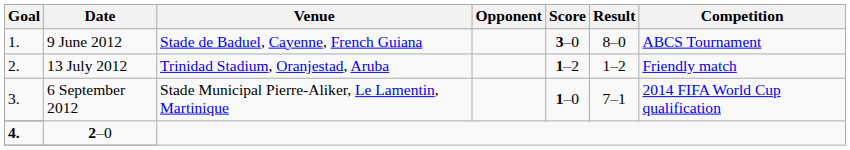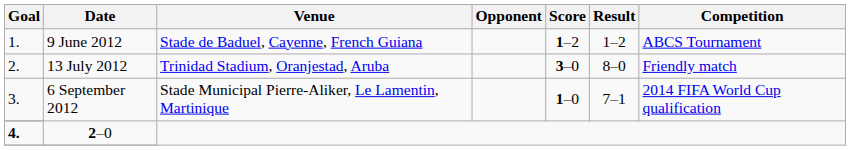(567, 41) 3–0 -> (567, 41) 1–2
(614, 41) 8–0 -> (614, 41) 1–2
(567, 66) 1–2 -> (567, 66) 3–0
(614, 66) 1–2 -> (614, 66) 8–0
